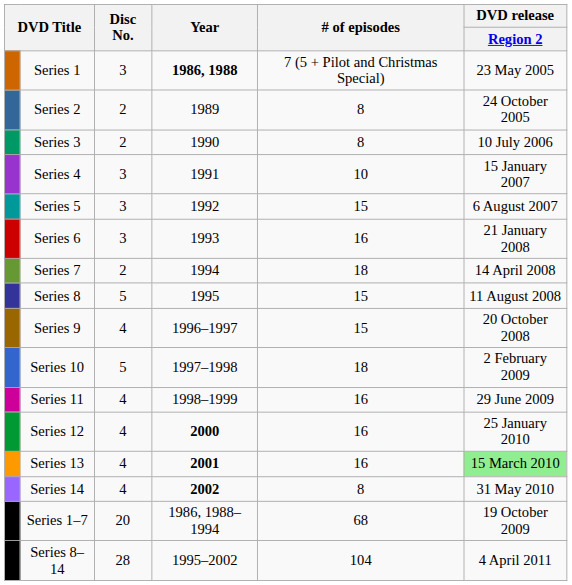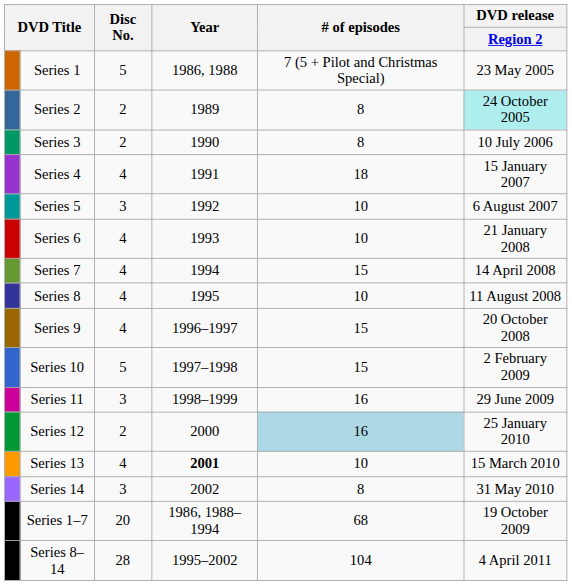(123, 70) 3 -> (123, 70) 5
(205, 70) bold -> (205, 70) normal
(515, 109) no background -> (515, 109) paleturquoise background
(123, 174) 3 -> (123, 174) 4
(361, 174) 10 -> (361, 174) 18
(361, 206) 15 -> (361, 206) 10
(123, 238) 3 -> (123, 238) 4
(361, 238) 16 -> (361, 238) 10
(123, 270) 2 -> (123, 270) 4
(361, 270) 18 -> (361, 270) 15
(123, 295) 5 -> (123, 295) 4
(361, 295) 15 -> (361, 295) 10
(361, 367) 18 -> (361, 367) 15
(123, 399) 4 -> (123, 399) 3
(123, 431) 4 -> (123, 431) 2
(205, 431) bold -> (205, 431) normal
(361, 431) no background -> (361, 431) lightblue background
(361, 463) 16 -> (361, 463) 10
(515, 463) lightgreen background -> (515, 463) no background
(123, 488) 4 -> (123, 488) 3
(205, 488) bold -> (205, 488) normal
